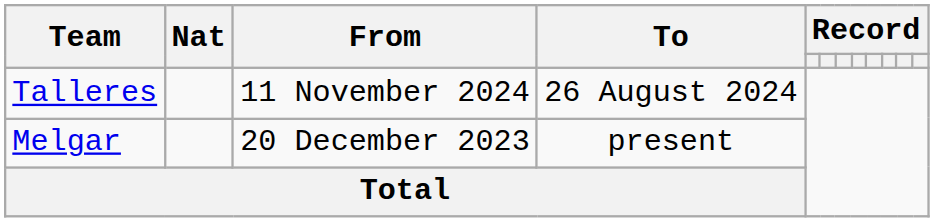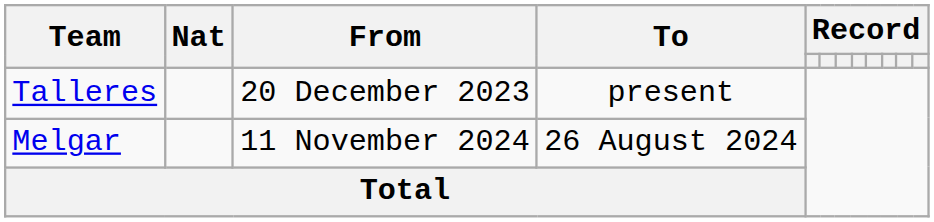(385, 93) 11 November 2024 -> (385, 93) 20 December 2023
(671, 93) 26 August 2024 -> (671, 93) present
(385, 142) 20 December 2023 -> (385, 142) 11 November 2024
(671, 142) present -> (671, 142) 26 August 2024
